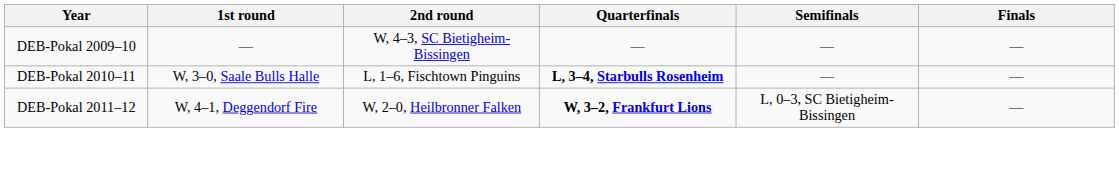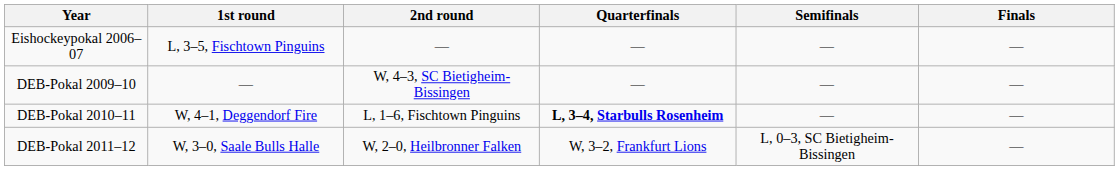+ row: (76, 46)
(246, 76) W, 3–0, Saale Bulls Halle -> (246, 115) W, 4–1, Deggendorf Fire
(246, 107) W, 4–1, Deggendorf Fire -> (246, 146) W, 3–0, Saale Bulls Halle
(638, 107) bold -> (638, 146) normal
